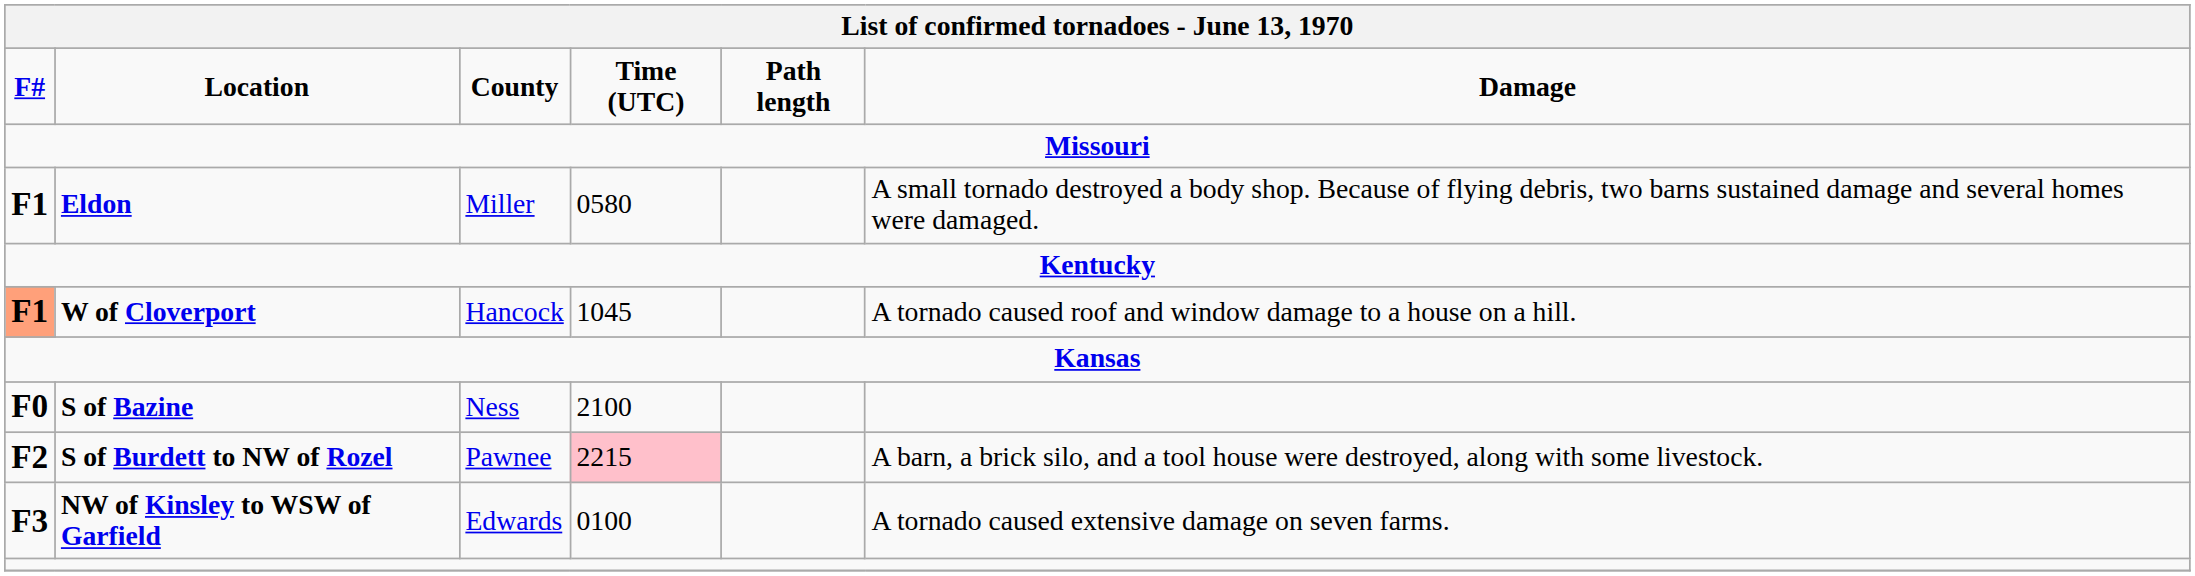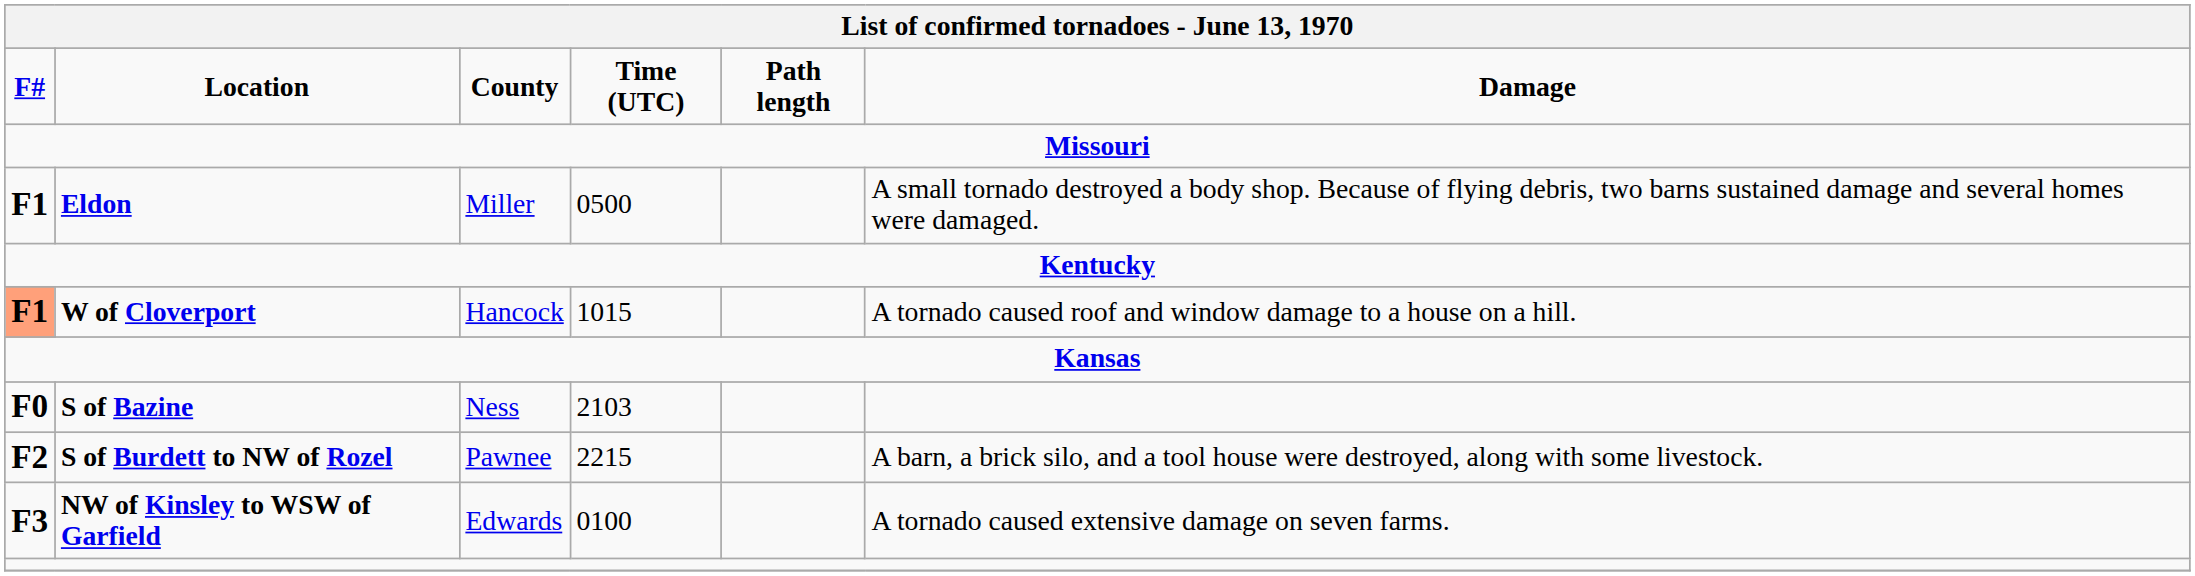(604, 204) 0580 -> (604, 204) 0500
(604, 311) 1045 -> (604, 311) 1015
(604, 406) 2100 -> (604, 406) 2103
(604, 457) pink background -> (604, 457) no background
